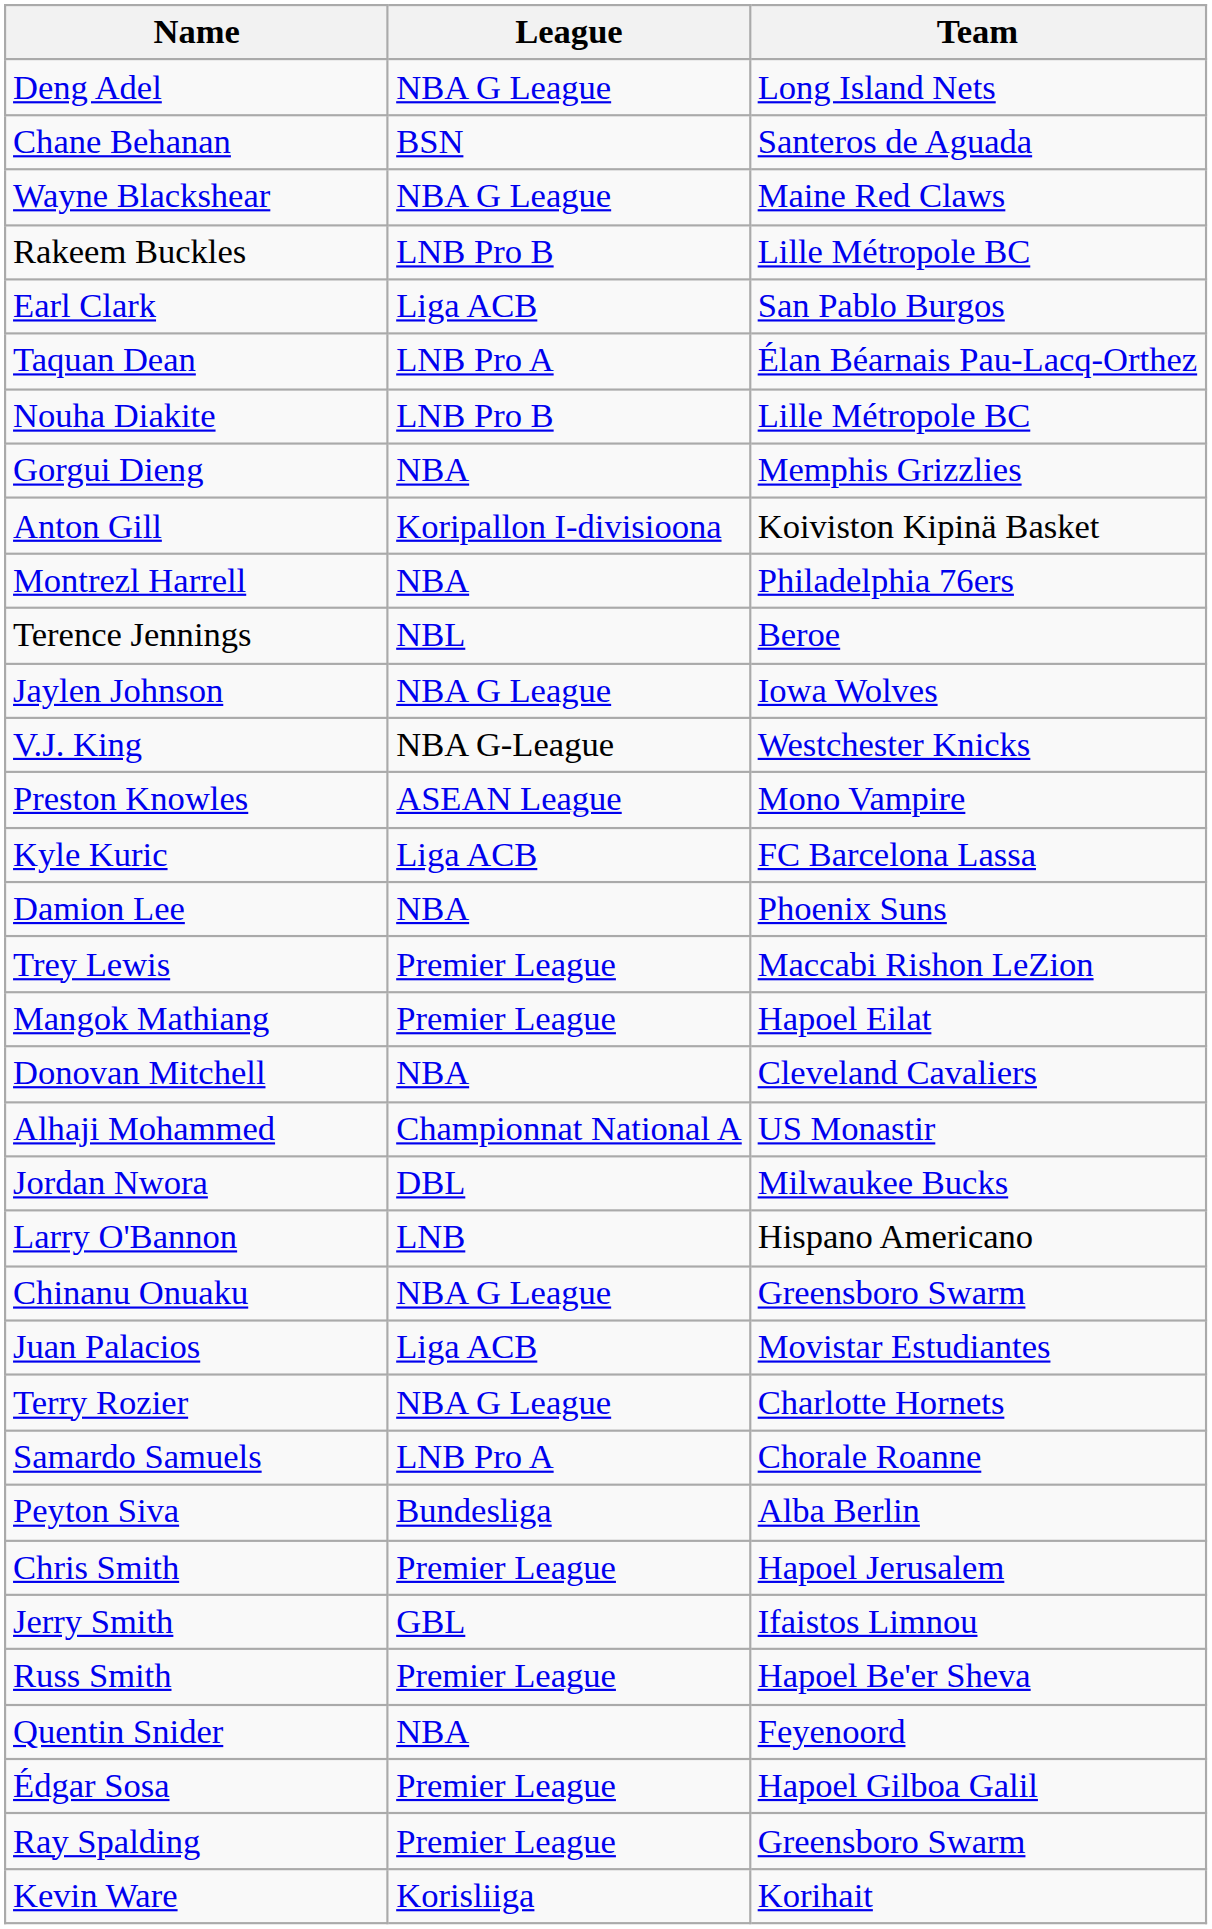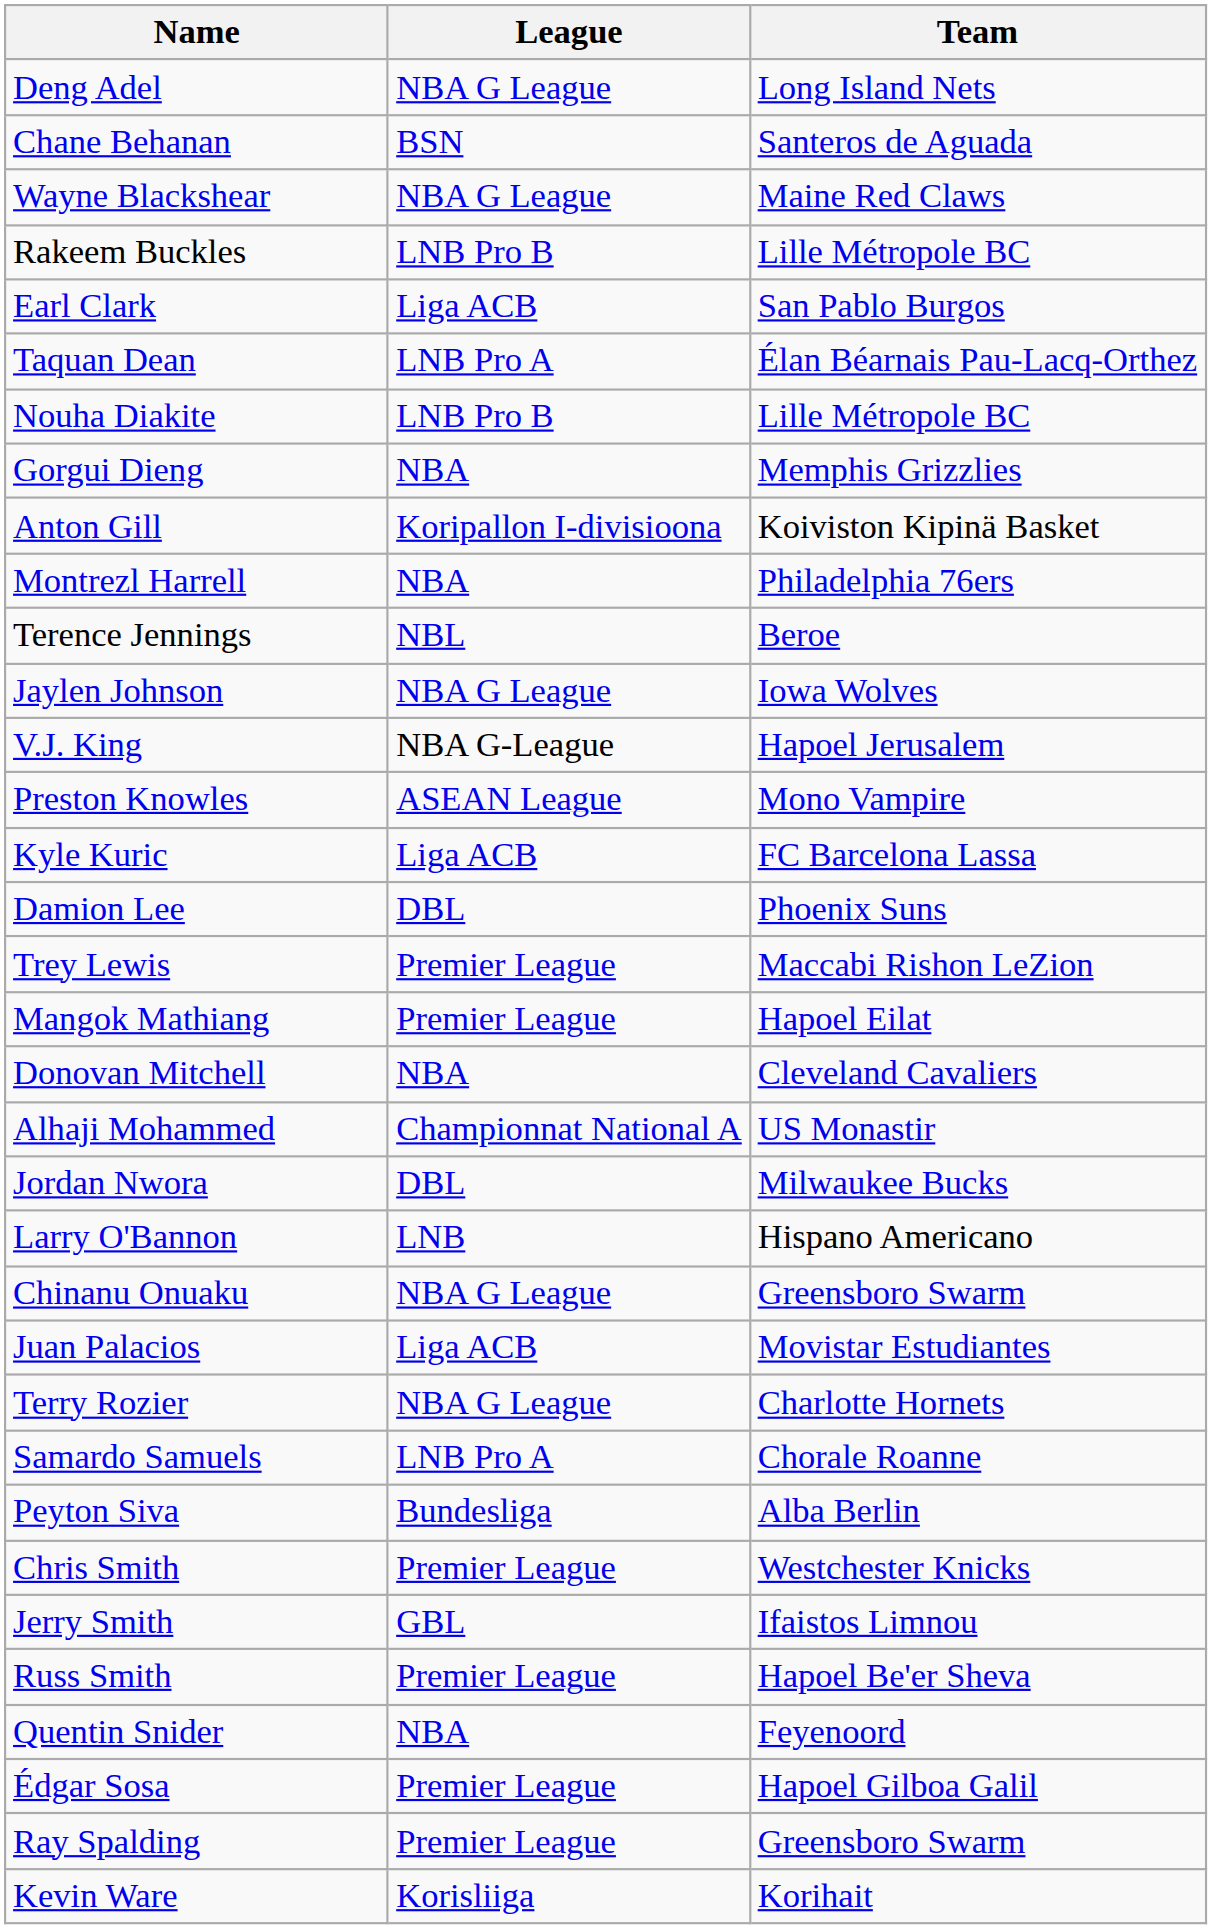(894, 744) Westchester Knicks -> (881, 744) Hapoel Jerusalem
(433, 908) NBA -> (431, 908) DBL
(881, 1566) Hapoel Jerusalem -> (894, 1566) Westchester Knicks
